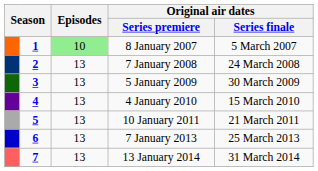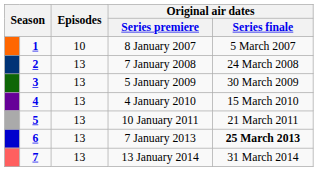(79, 46) lightgreen background -> (79, 46) no background
(264, 138) normal -> (263, 138) bold
